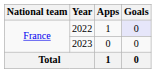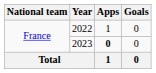(136, 28) lavender background -> (136, 28) no background
(108, 44) normal -> (108, 44) bold
